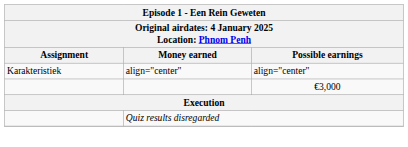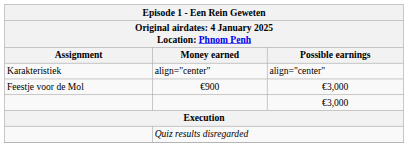+ row: (45, 87)
